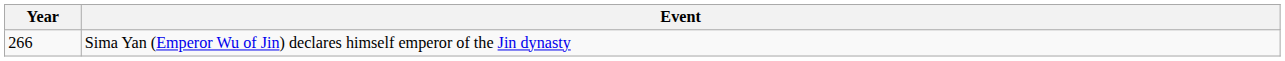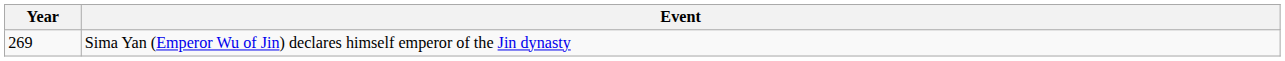(20, 42) 266 -> (20, 42) 269
